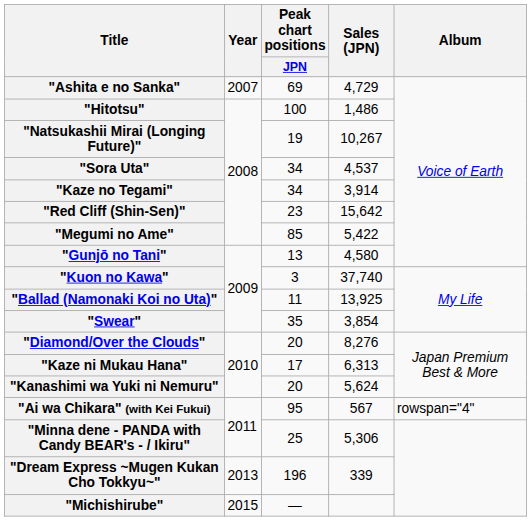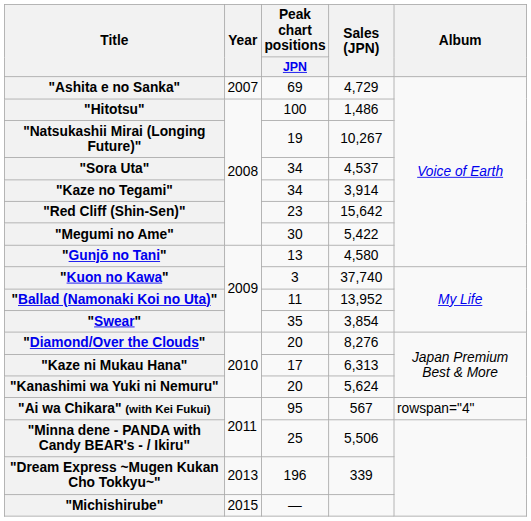(295, 234) 85 -> (295, 234) 30
(361, 299) 13,925 -> (361, 299) 13,952
(361, 438) 5,306 -> (361, 438) 5,506
